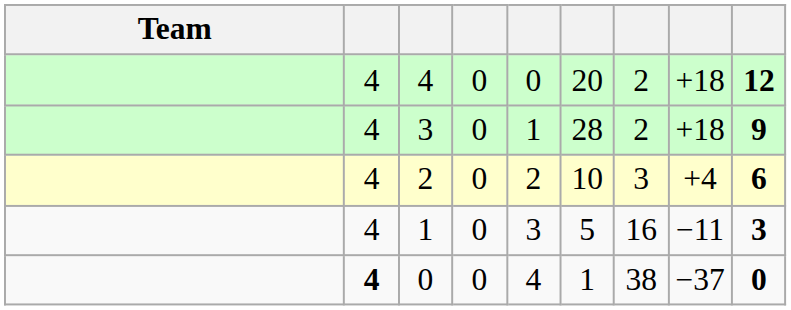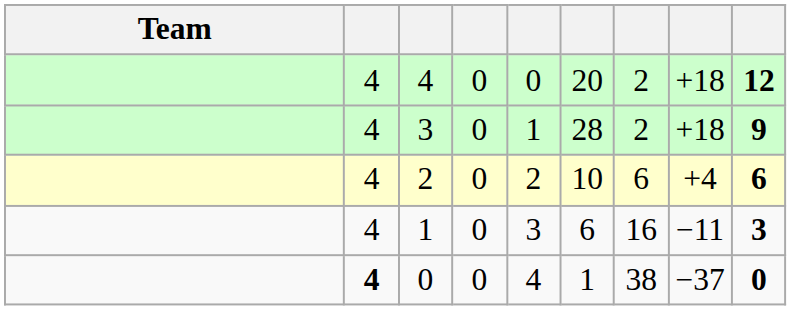(641, 179) 3 -> (641, 179) 6
(587, 229) 5 -> (587, 229) 6
